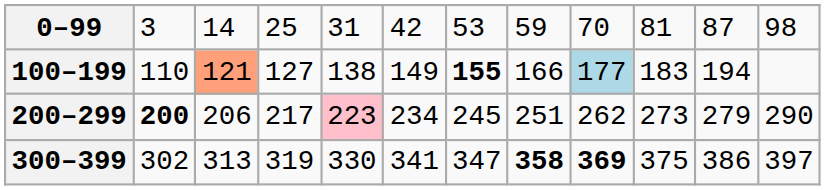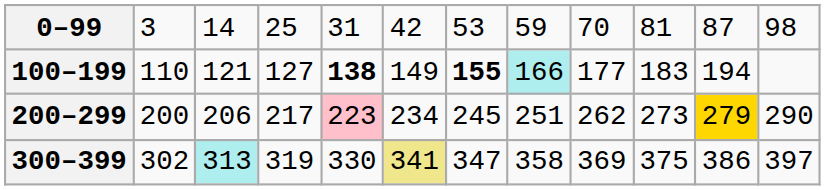(227, 72) lightsalmon background -> (227, 72) no background
(352, 72) normal -> (352, 72) bold
(539, 72) no background -> (539, 72) paleturquoise background
(602, 72) lightblue background -> (602, 72) no background
(165, 117) bold -> (165, 117) normal
(727, 117) no background -> (727, 117) gold background
(227, 162) no background -> (227, 162) paleturquoise background
(414, 162) no background -> (414, 162) khaki background
(539, 162) bold -> (539, 162) normal
(602, 162) bold -> (602, 162) normal
